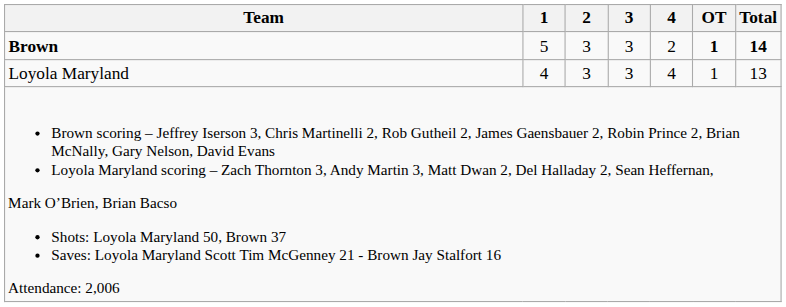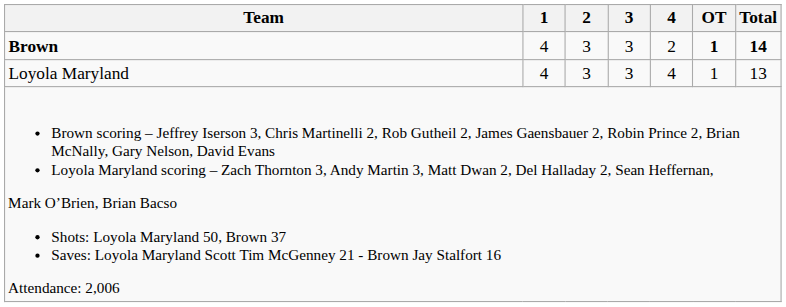(544, 45) 5 -> (544, 45) 4
